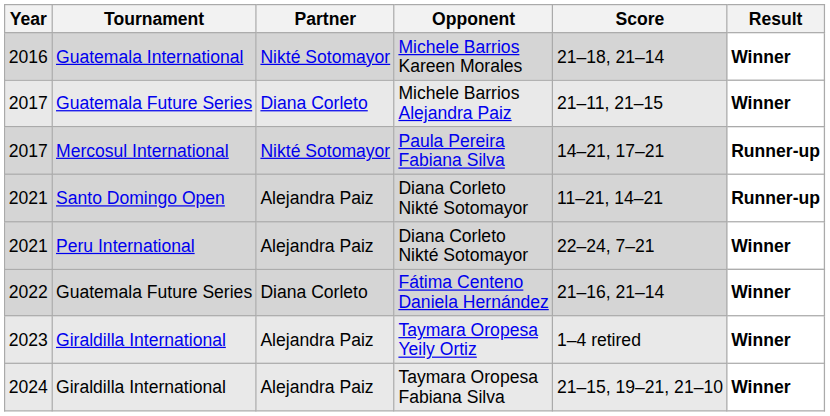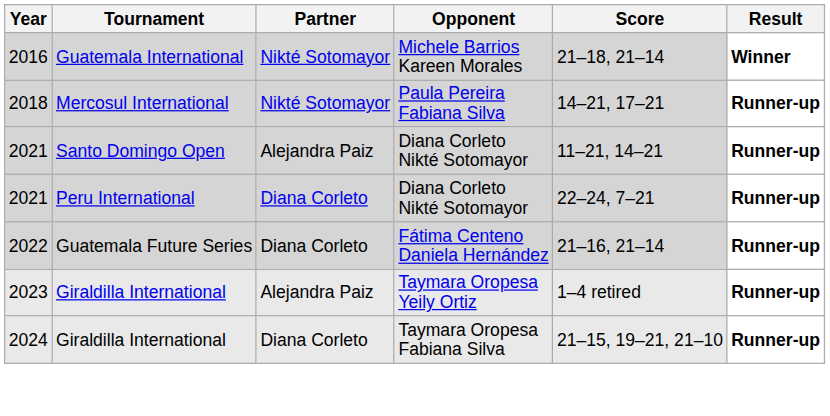- row: (154, 104)
(28, 151) 2017 -> (28, 104) 2018
(317, 245) Alejandra Paiz -> (314, 198) Diana Corleto
(761, 245) Winner -> (776, 198) Runner-up
(761, 293) Winner -> (776, 245) Runner-up
(761, 340) Winner -> (776, 293) Runner-up
(317, 387) Alejandra Paiz -> (314, 340) Diana Corleto
(761, 387) Winner -> (776, 340) Runner-up
